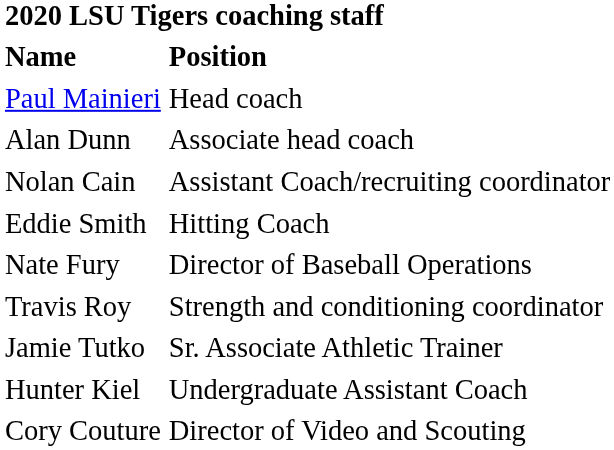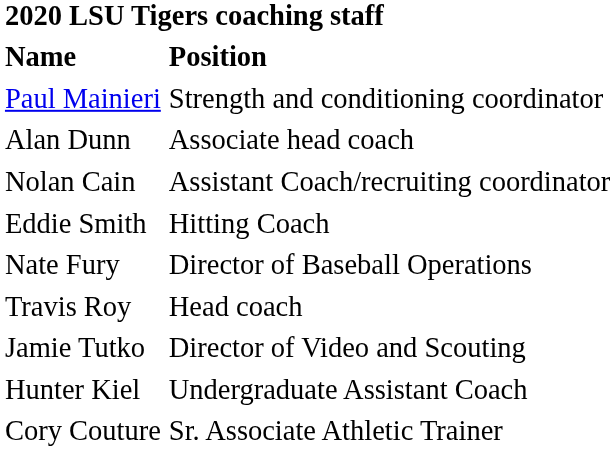(236, 98) Head coach -> (386, 98) Strength and conditioning coordinator
(386, 306) Strength and conditioning coordinator -> (236, 306) Head coach
(336, 347) Sr. Associate Athletic Trainer -> (347, 347) Director of Video and Scouting
(347, 431) Director of Video and Scouting -> (336, 431) Sr. Associate Athletic Trainer
